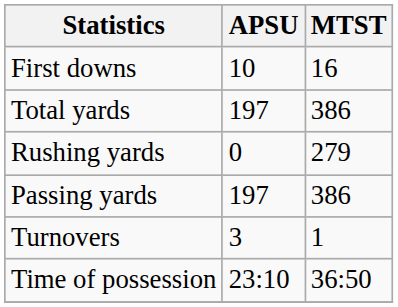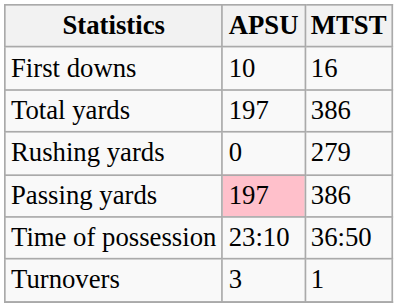(249, 195) no background -> (249, 195) pink background
rows swapped: (65, 237) <-> (114, 279)
